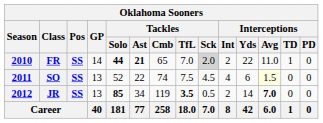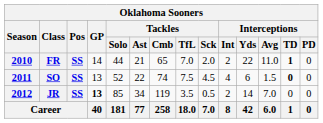(118, 61) bold -> (118, 61) normal
(140, 61) bold -> (140, 61) normal
(209, 61) lightgrey background -> (209, 61) no background
(290, 61) normal -> (290, 61) bold
(270, 77) lightyellow background -> (270, 77) no background
(290, 77) normal -> (290, 77) bold
(97, 93) normal -> (97, 93) bold
(118, 93) bold -> (118, 93) normal
(187, 93) bold -> (187, 93) normal
(270, 93) bold -> (270, 93) normal
